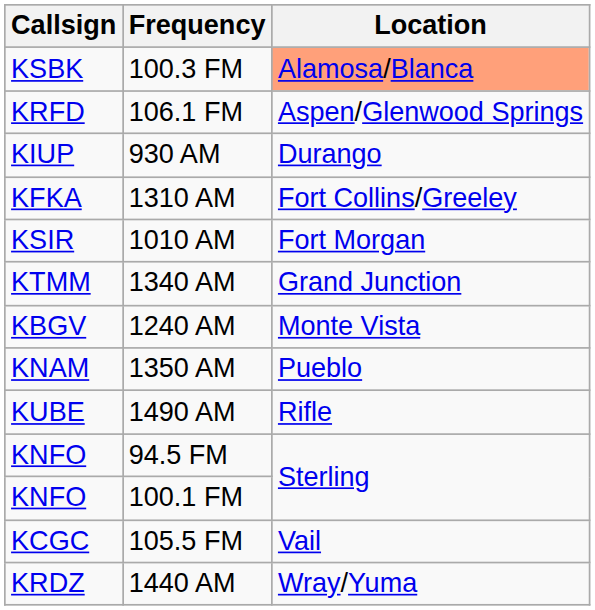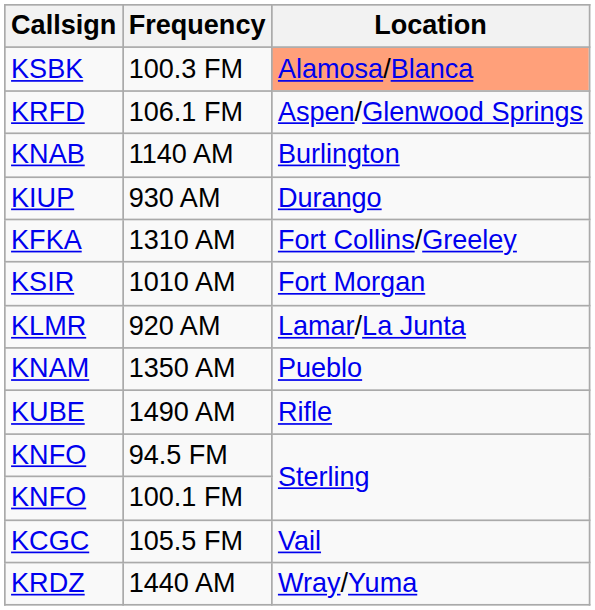+ row: (181, 154)
- row: (182, 283)
+ row: (175, 326)
- row: (182, 326)
